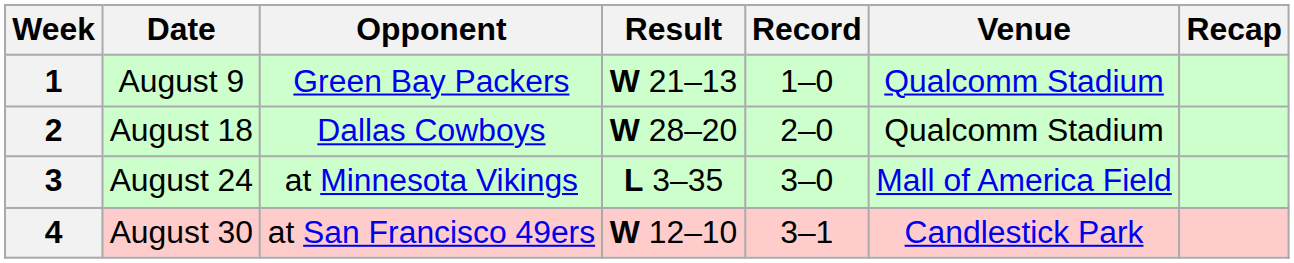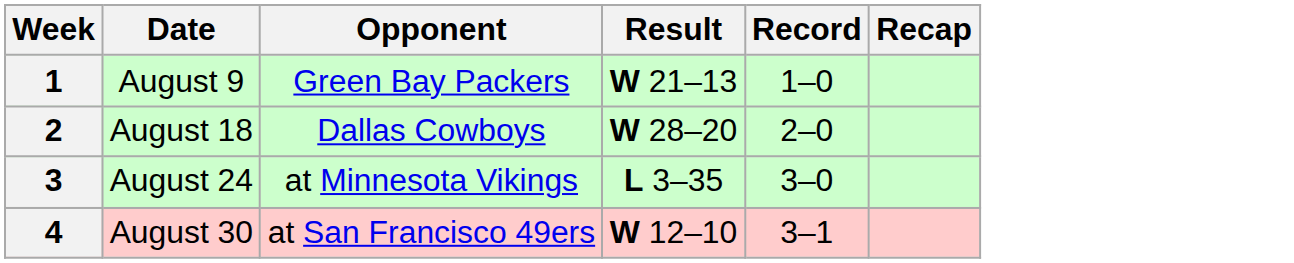- column: (1024, 29)
